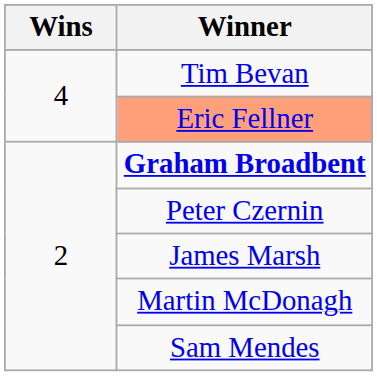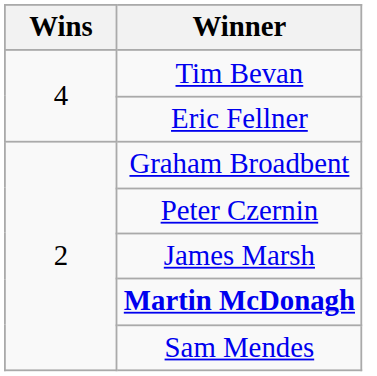(245, 118) lightsalmon background -> (239, 118) no background
(245, 164) bold -> (239, 164) normal
(245, 301) normal -> (239, 301) bold
